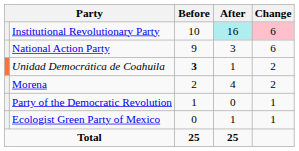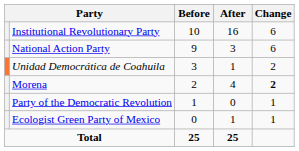(233, 31) paleturquoise background -> (233, 31) no background
(273, 31) pink background -> (273, 31) no background
(194, 66) bold -> (194, 66) normal
(273, 84) normal -> (273, 84) bold
